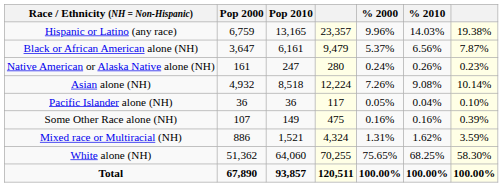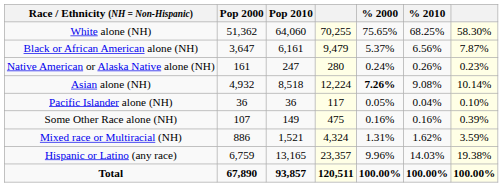rows swapped: (111, 155) <-> (111, 31)
(380, 84) normal -> (380, 84) bold
